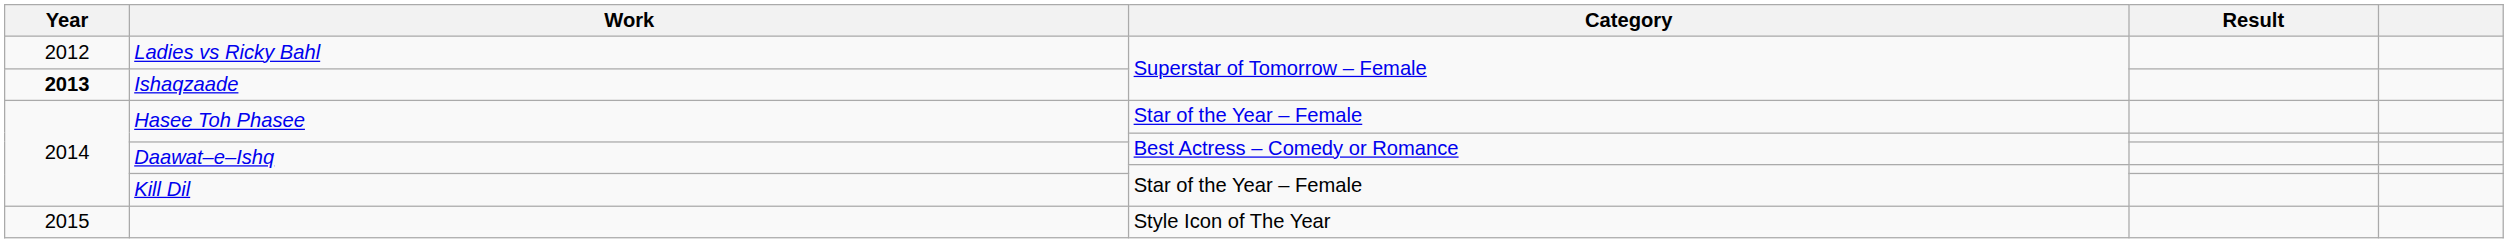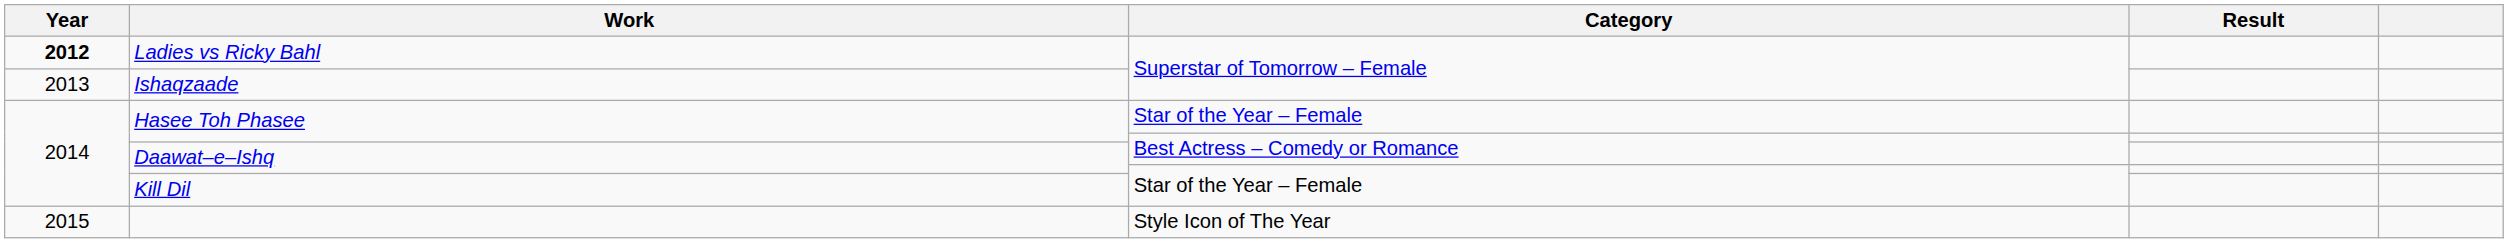(67, 52) normal -> (67, 52) bold
(67, 84) bold -> (67, 84) normal
